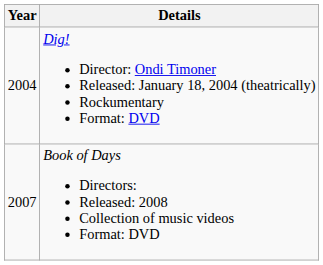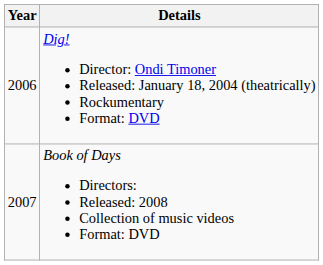(22, 85) 2004 -> (22, 85) 2006
